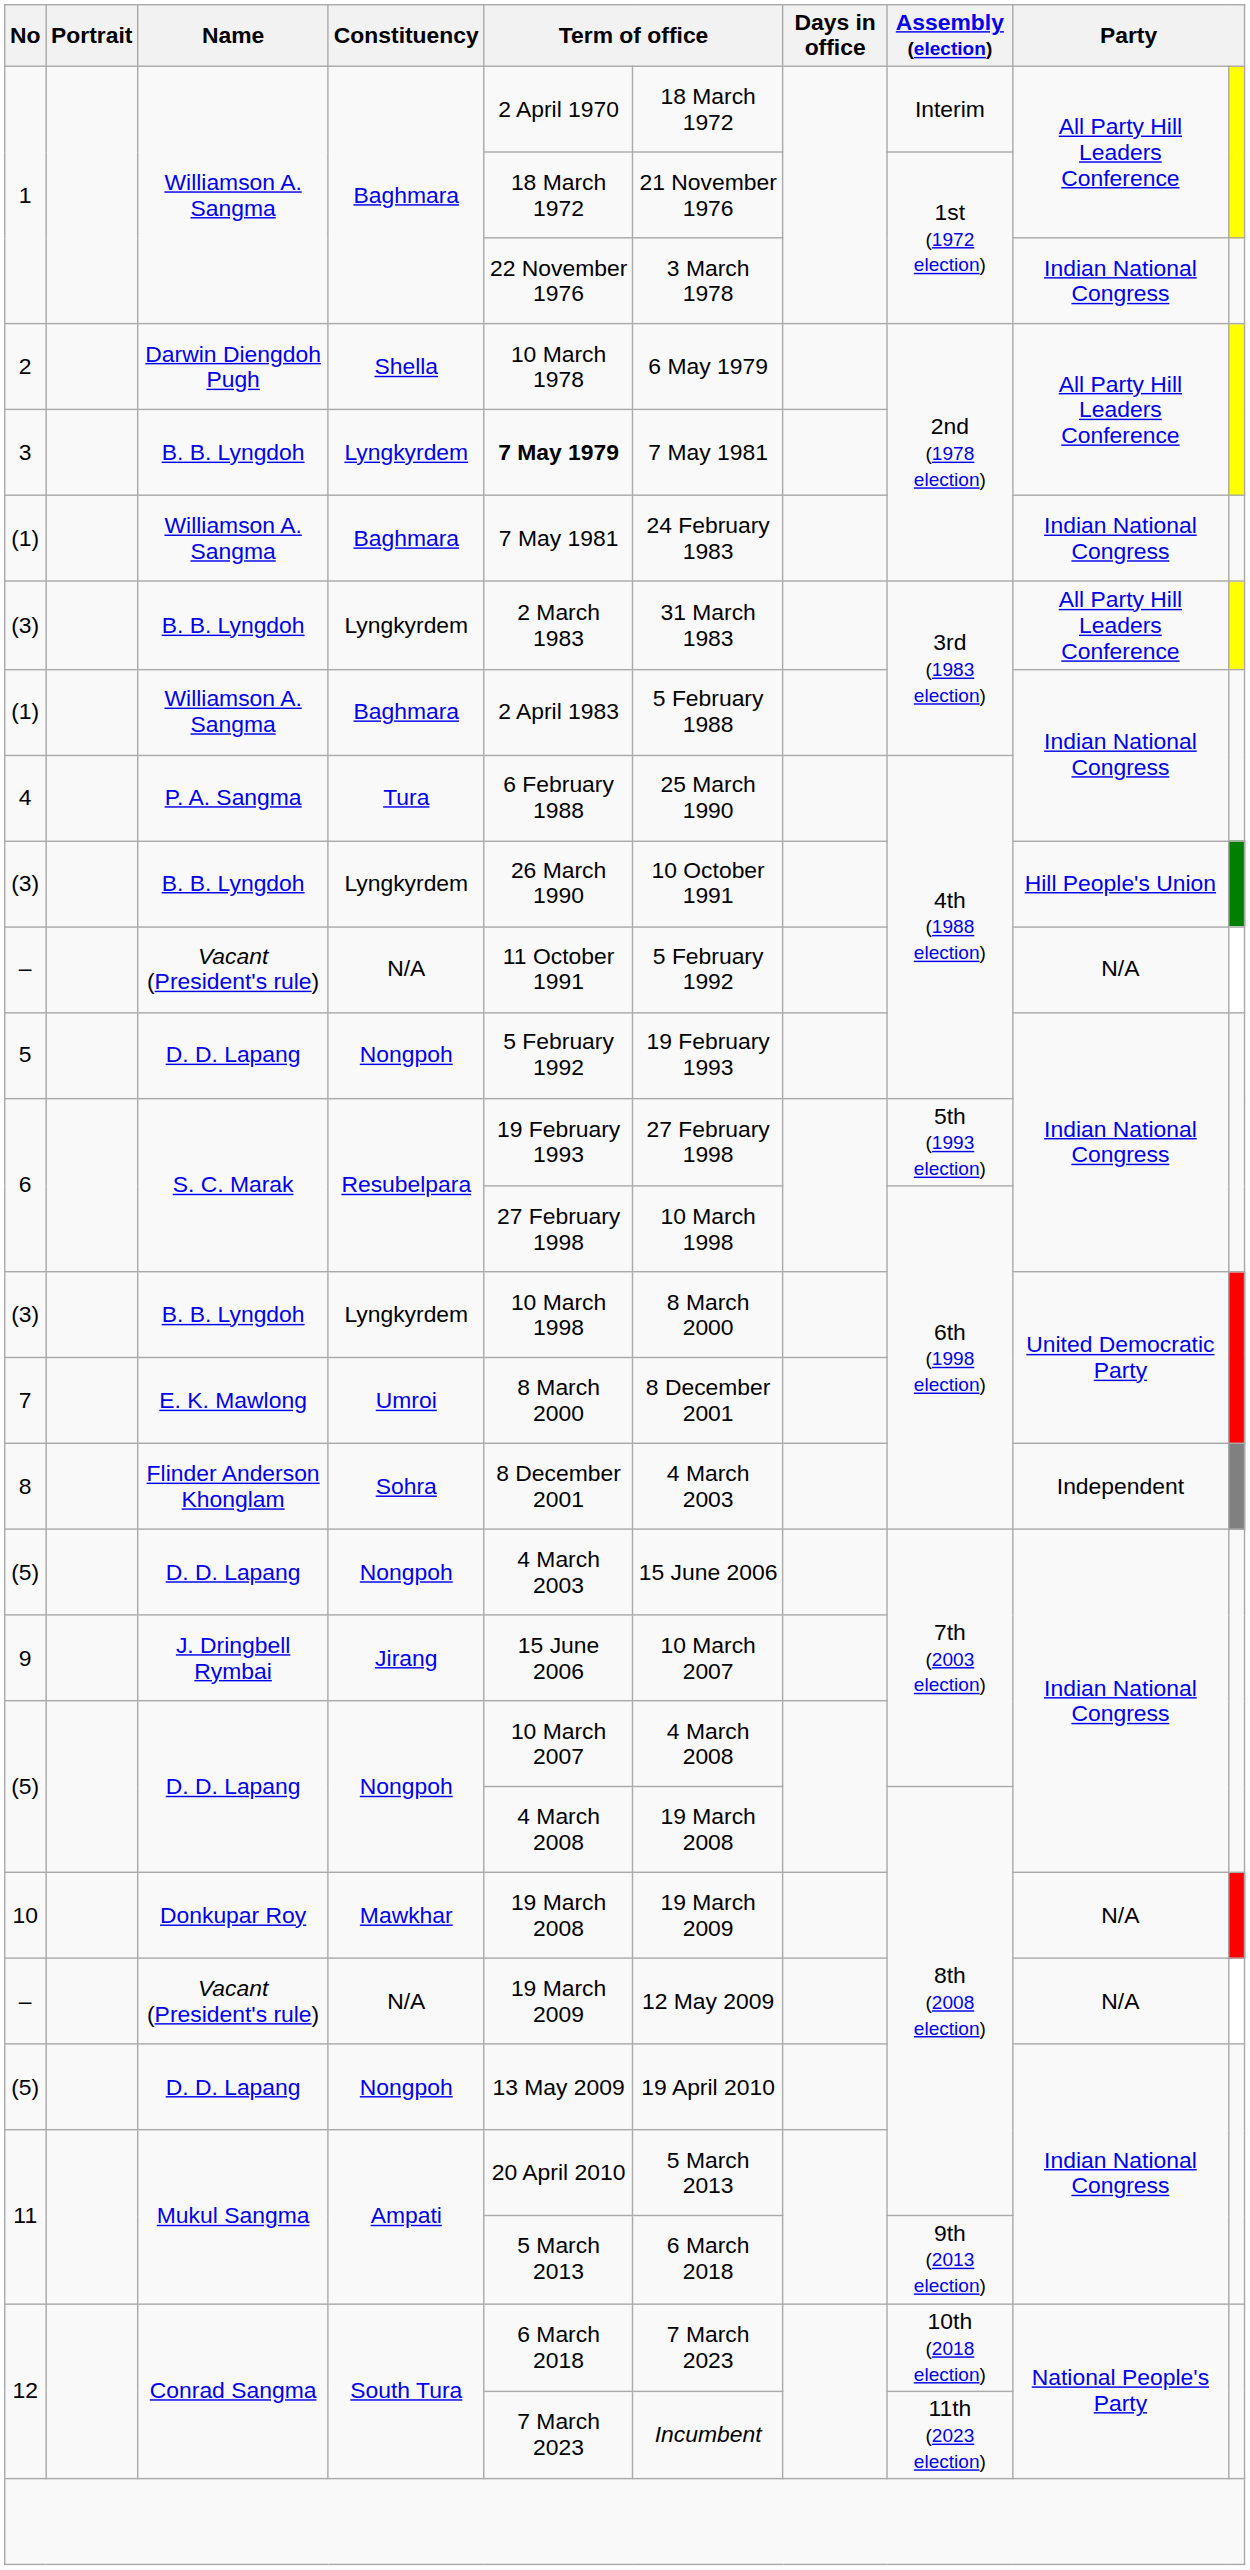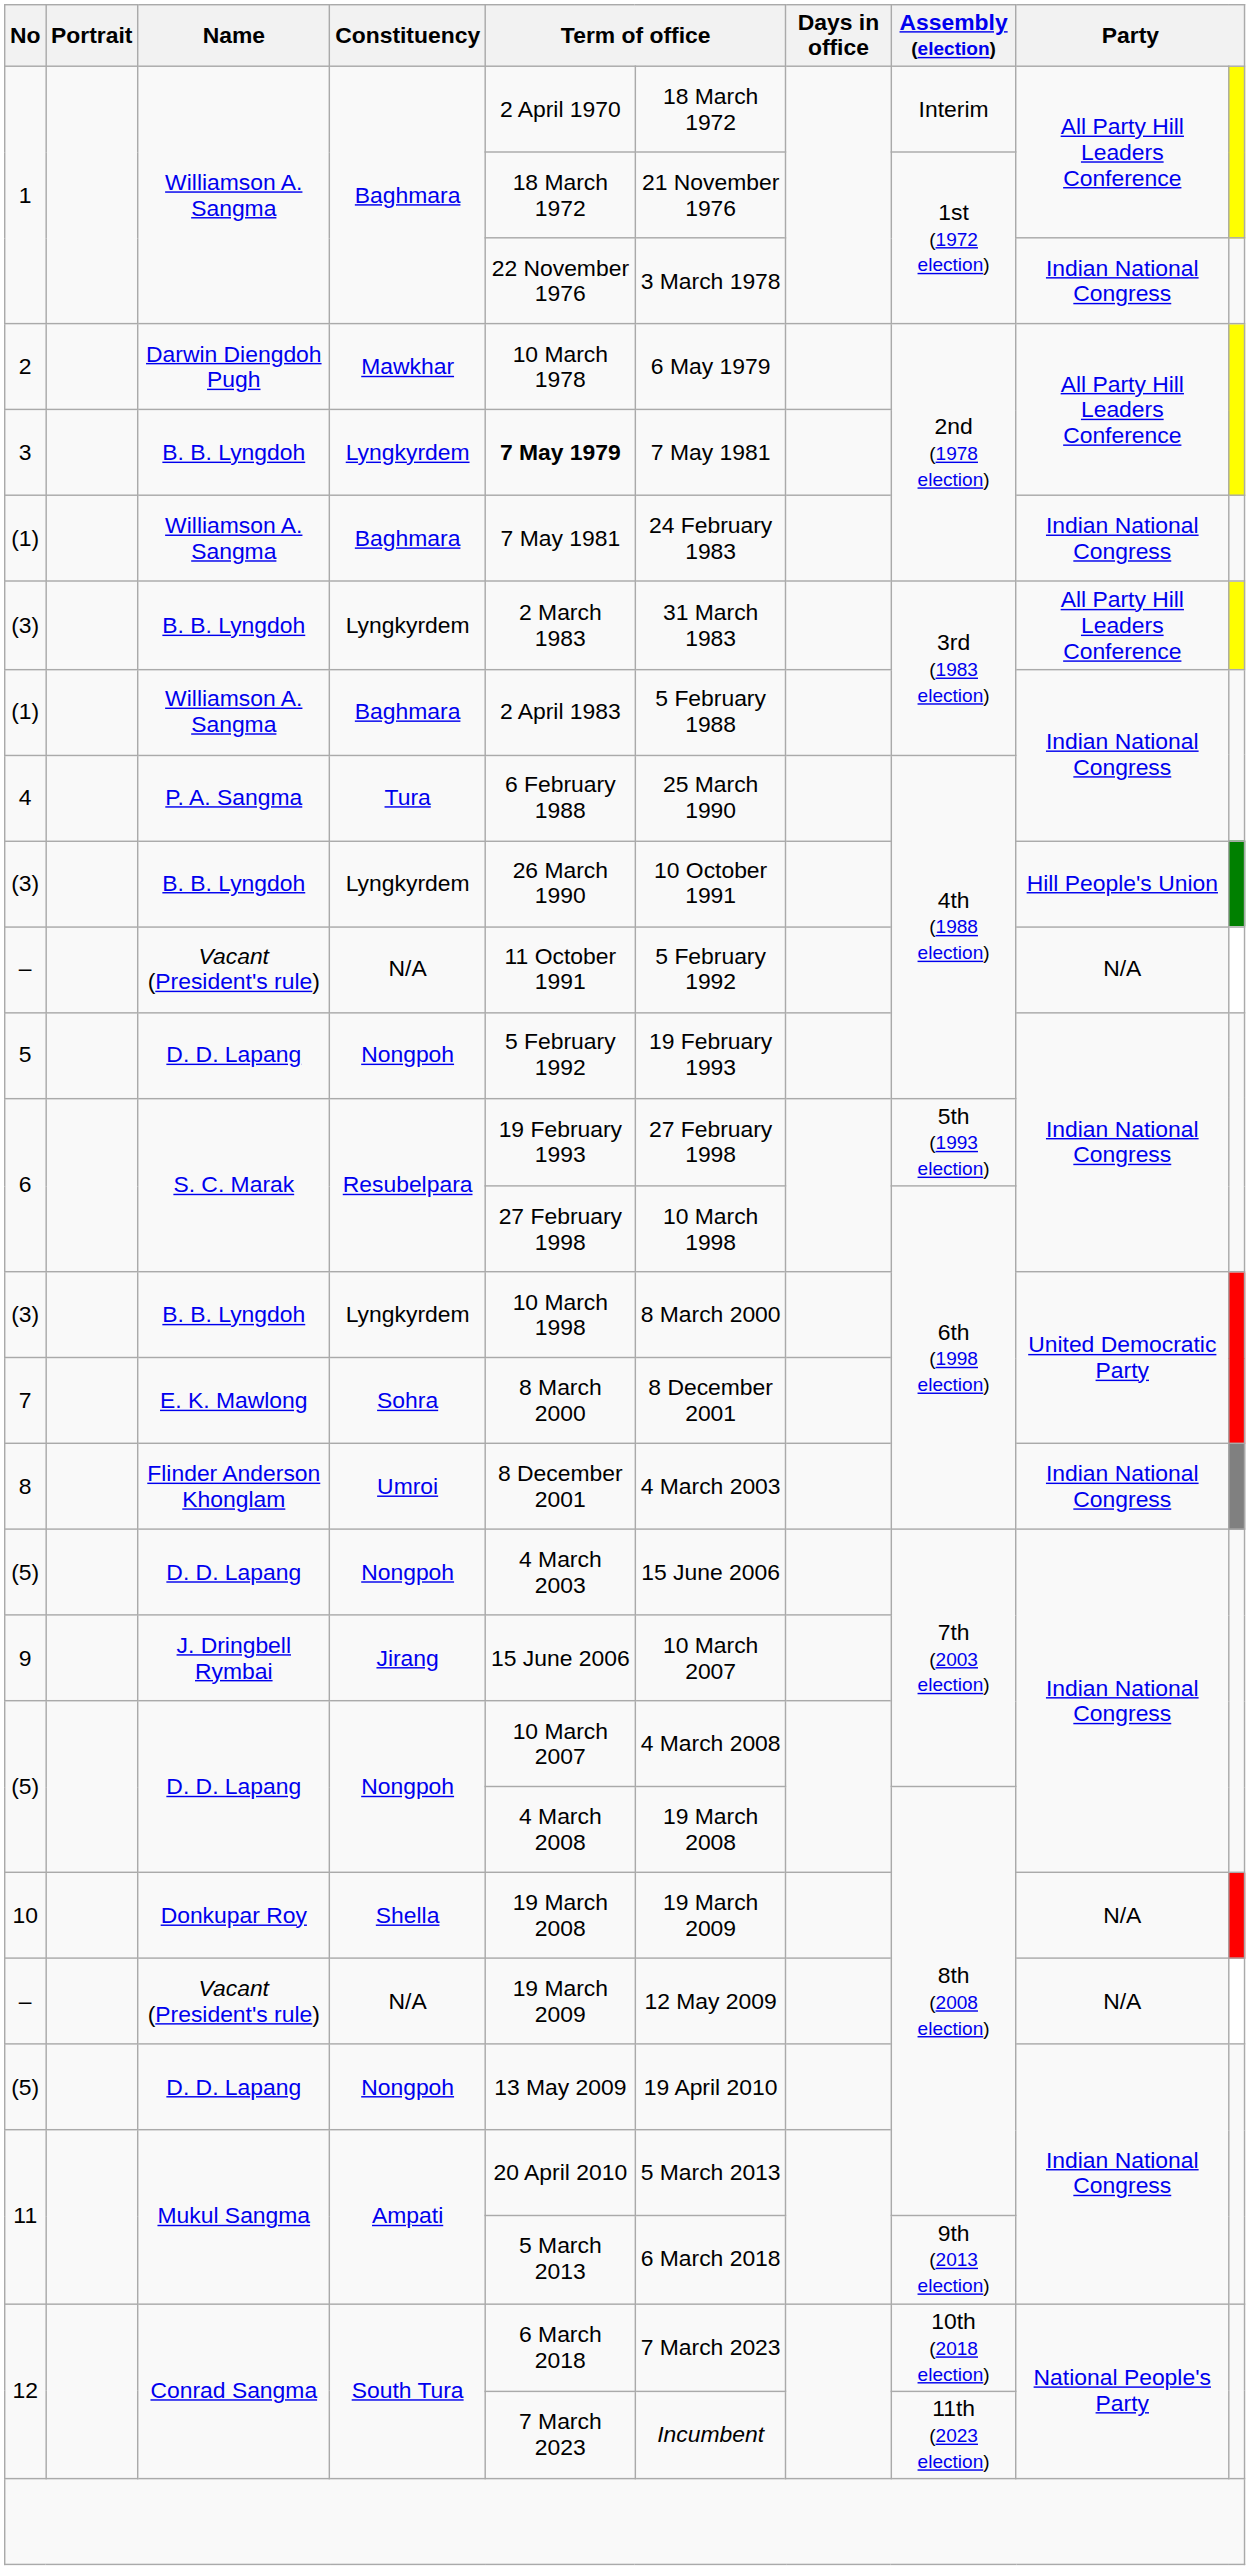(406, 366) Shella -> (408, 366) Mawkhar
(406, 1400) Umroi -> (408, 1400) Sohra
(406, 1486) Sohra -> (408, 1486) Umroi
(1120, 1486) Independent -> (1122, 1486) Indian National Congress
(406, 1915) Mawkhar -> (408, 1915) Shella
